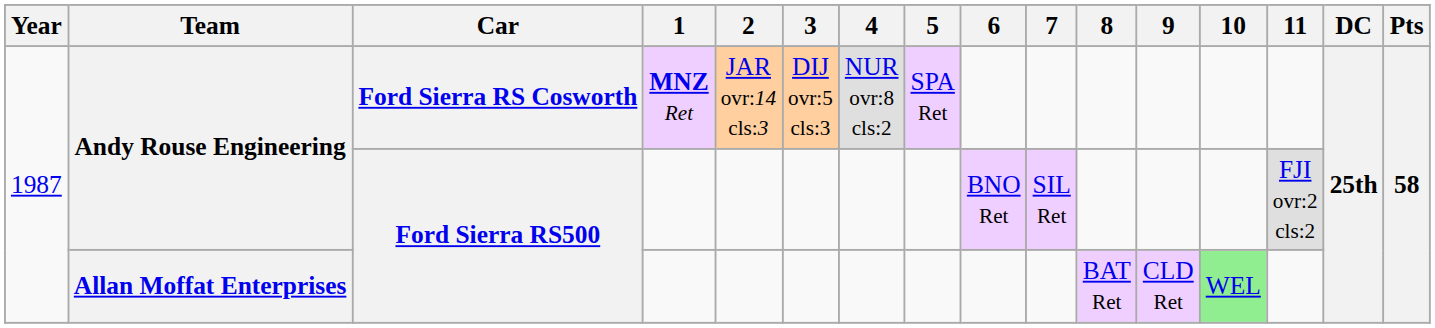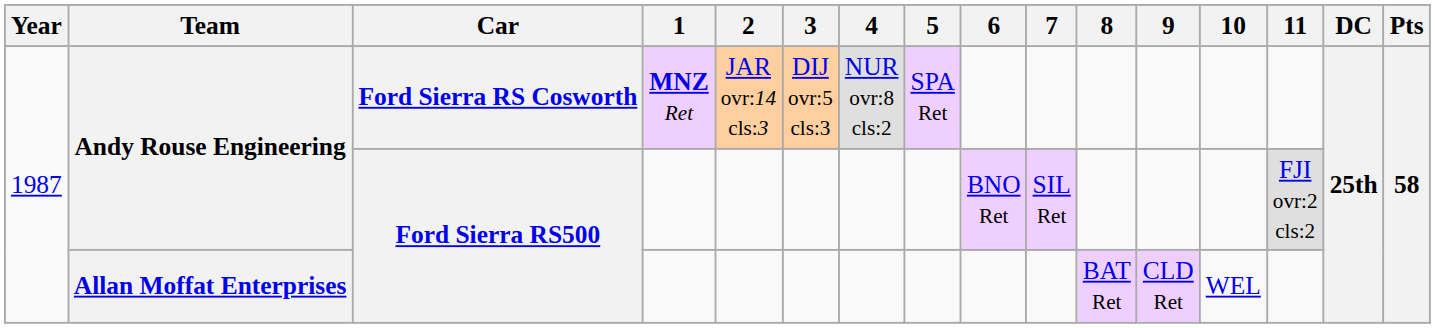(1233, 285) lightgreen background -> (1233, 285) no background
